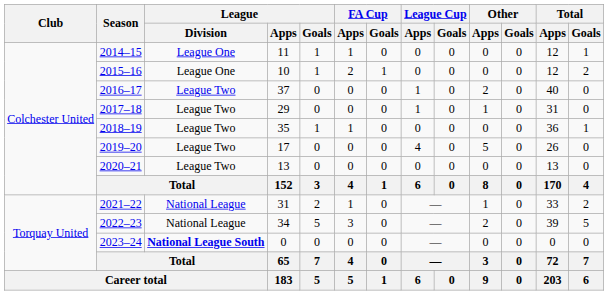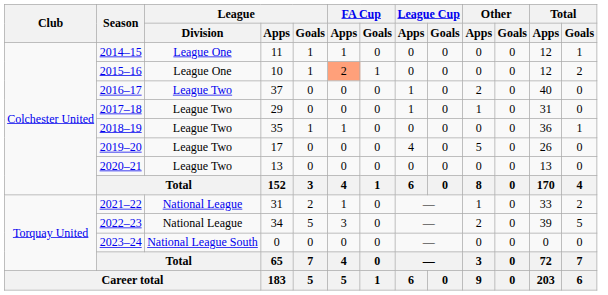(350, 71) no background -> (344, 71) lightsalmon background
(206, 242) bold -> (202, 242) normal
